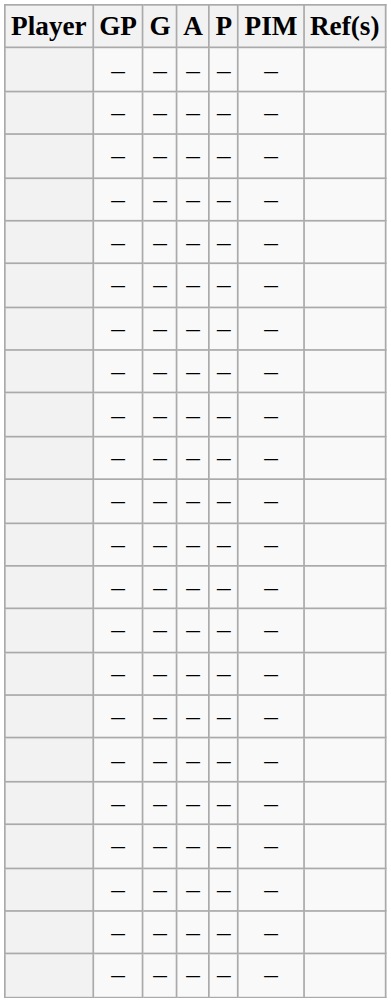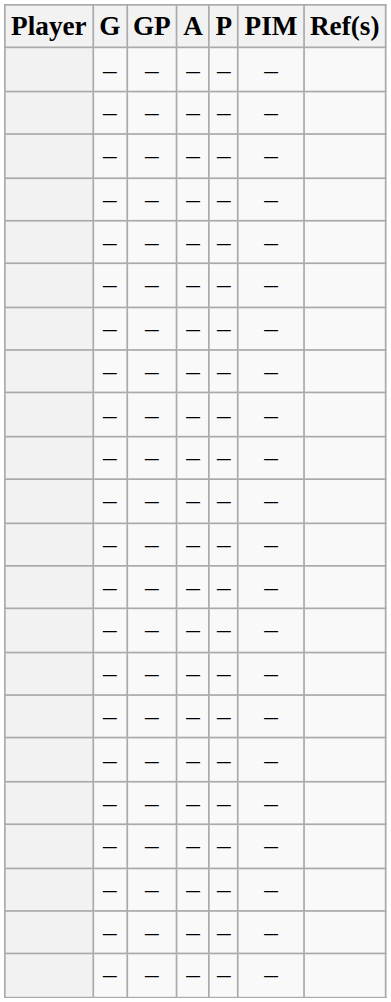columns swapped: (118, 26) <-> (160, 26)
